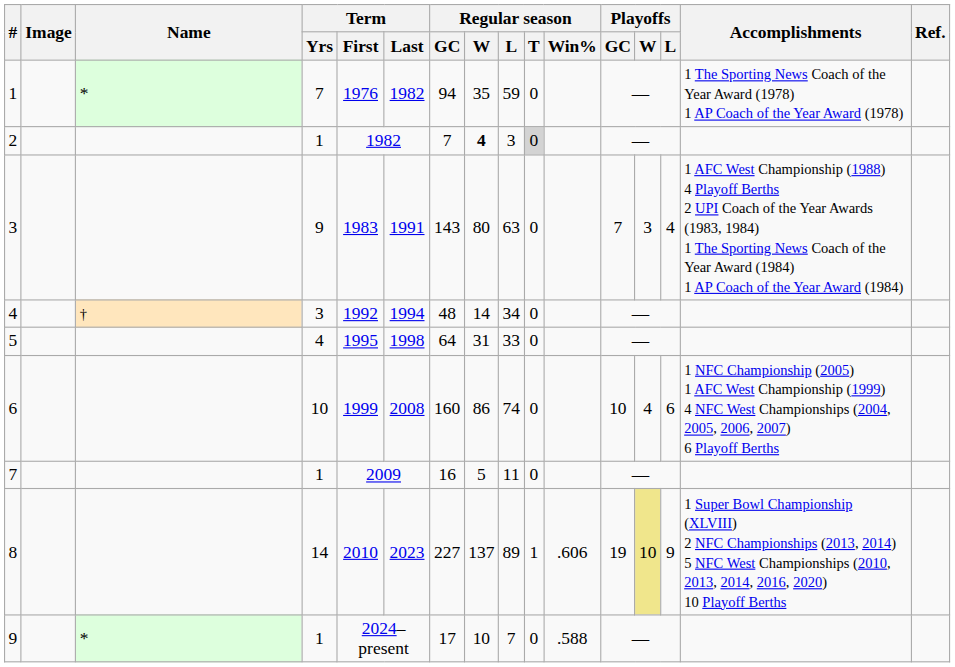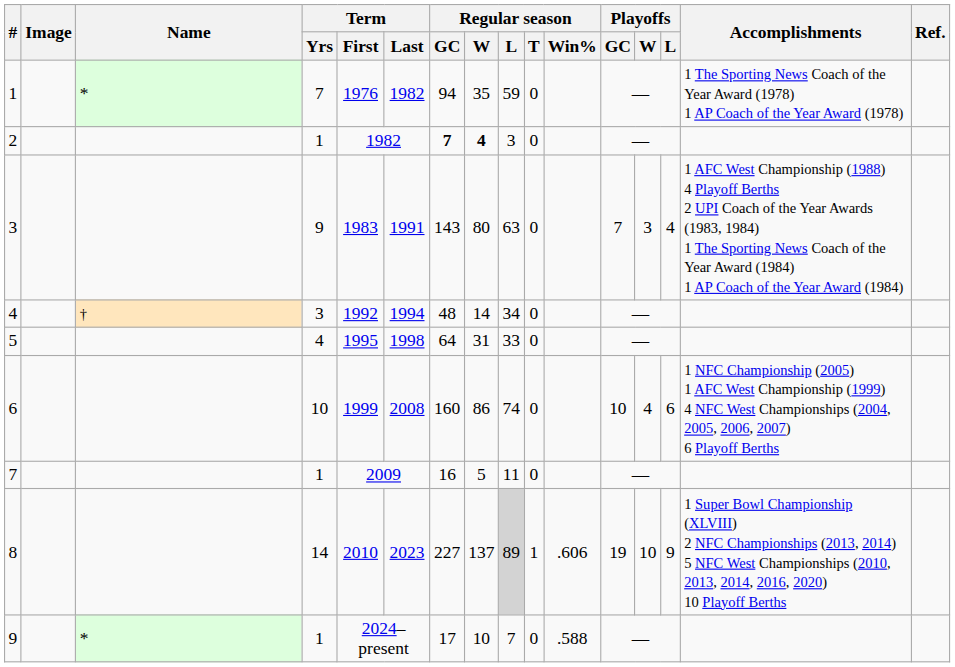(447, 140) normal -> (447, 140) bold
(534, 140) lightgrey background -> (534, 140) no background
(511, 551) no background -> (511, 551) lightgrey background
(648, 551) khaki background -> (648, 551) no background
